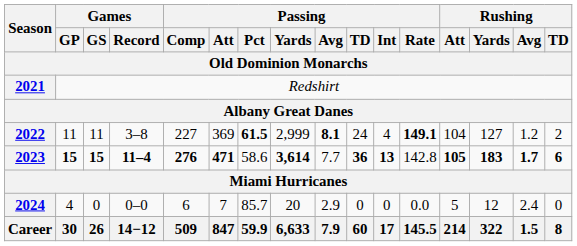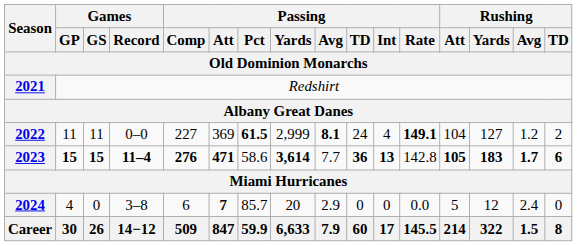(136, 134) 3–8 -> (136, 134) 0–0
(136, 205) 0–0 -> (136, 205) 3–8
(223, 205) normal -> (223, 205) bold
